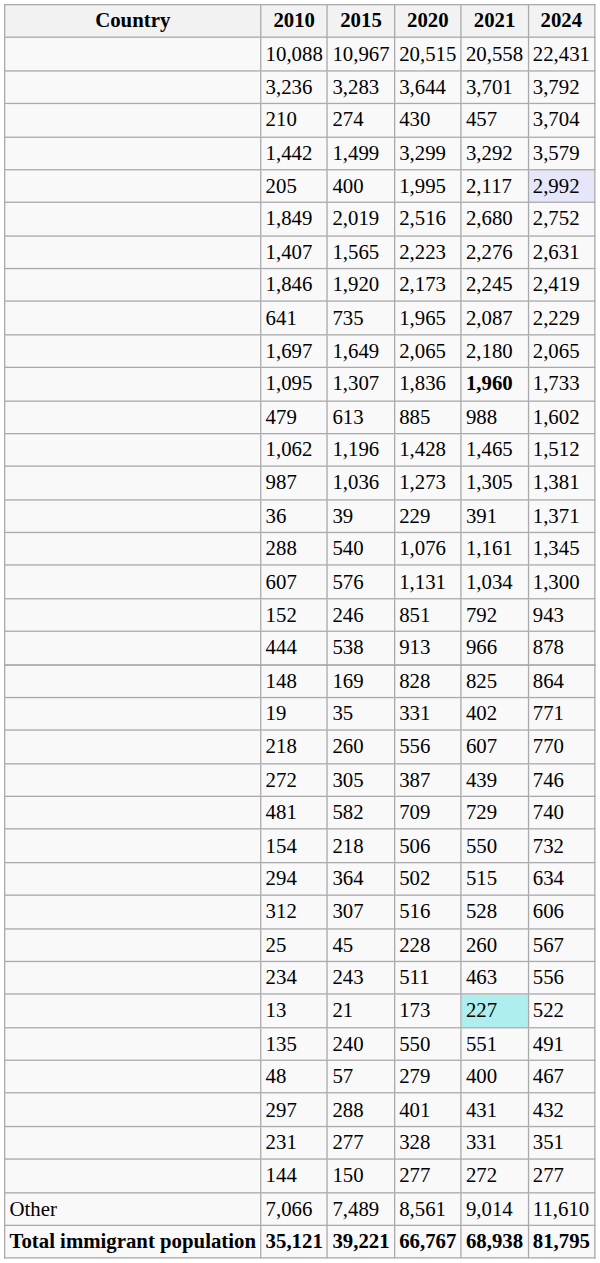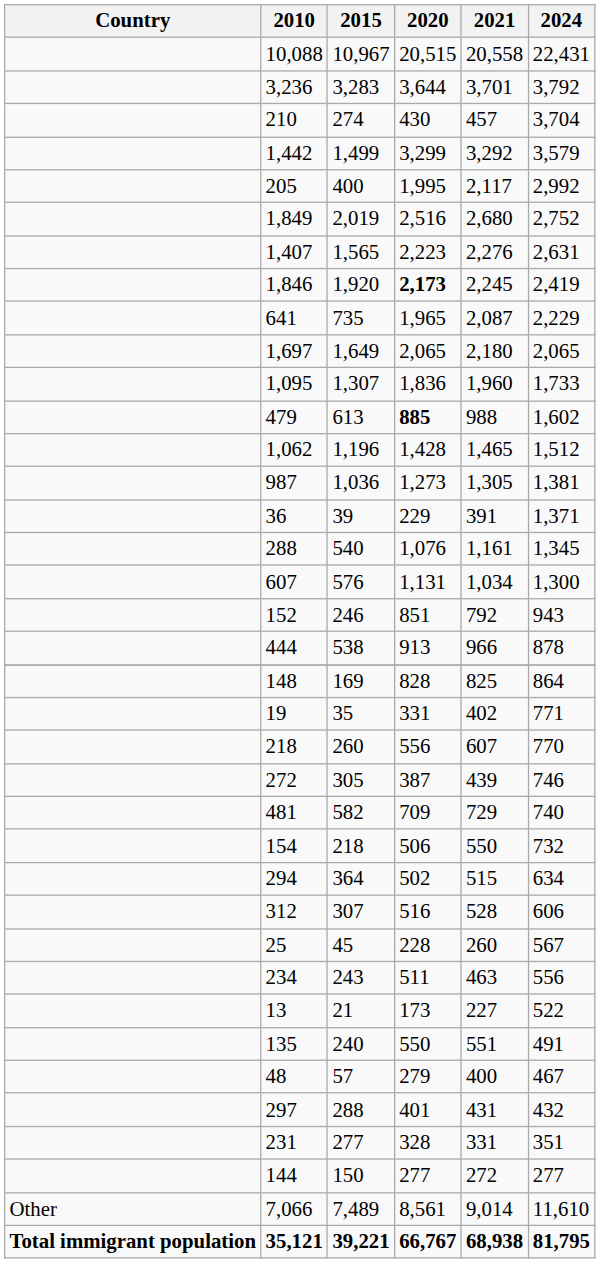(556, 185) lavender background -> (556, 185) no background
(423, 284) normal -> (423, 284) bold
(489, 383) bold -> (489, 383) normal
(415, 416) normal -> (415, 416) bold
(482, 1010) paleturquoise background -> (482, 1010) no background
